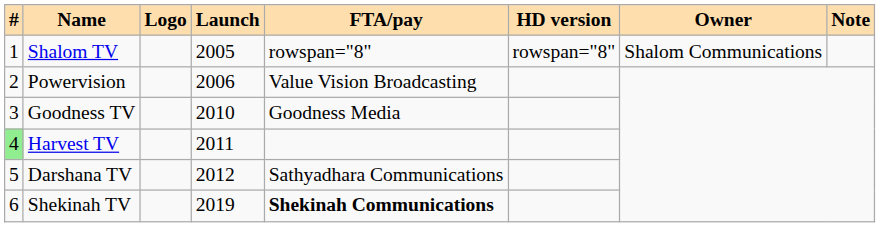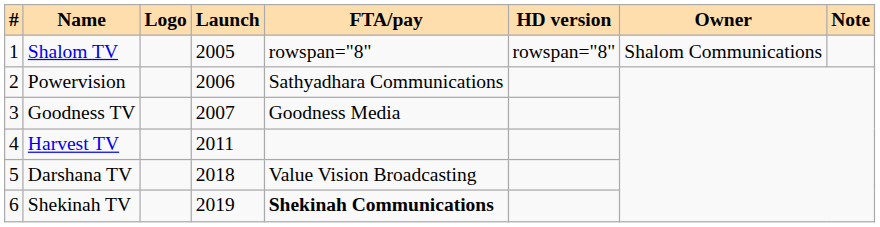(373, 81) Value Vision Broadcasting -> (386, 81) Sathyadhara Communications
(215, 112) 2010 -> (215, 112) 2007
(14, 143) lightgreen background -> (14, 143) no background
(215, 174) 2012 -> (215, 174) 2018
(386, 174) Sathyadhara Communications -> (373, 174) Value Vision Broadcasting
